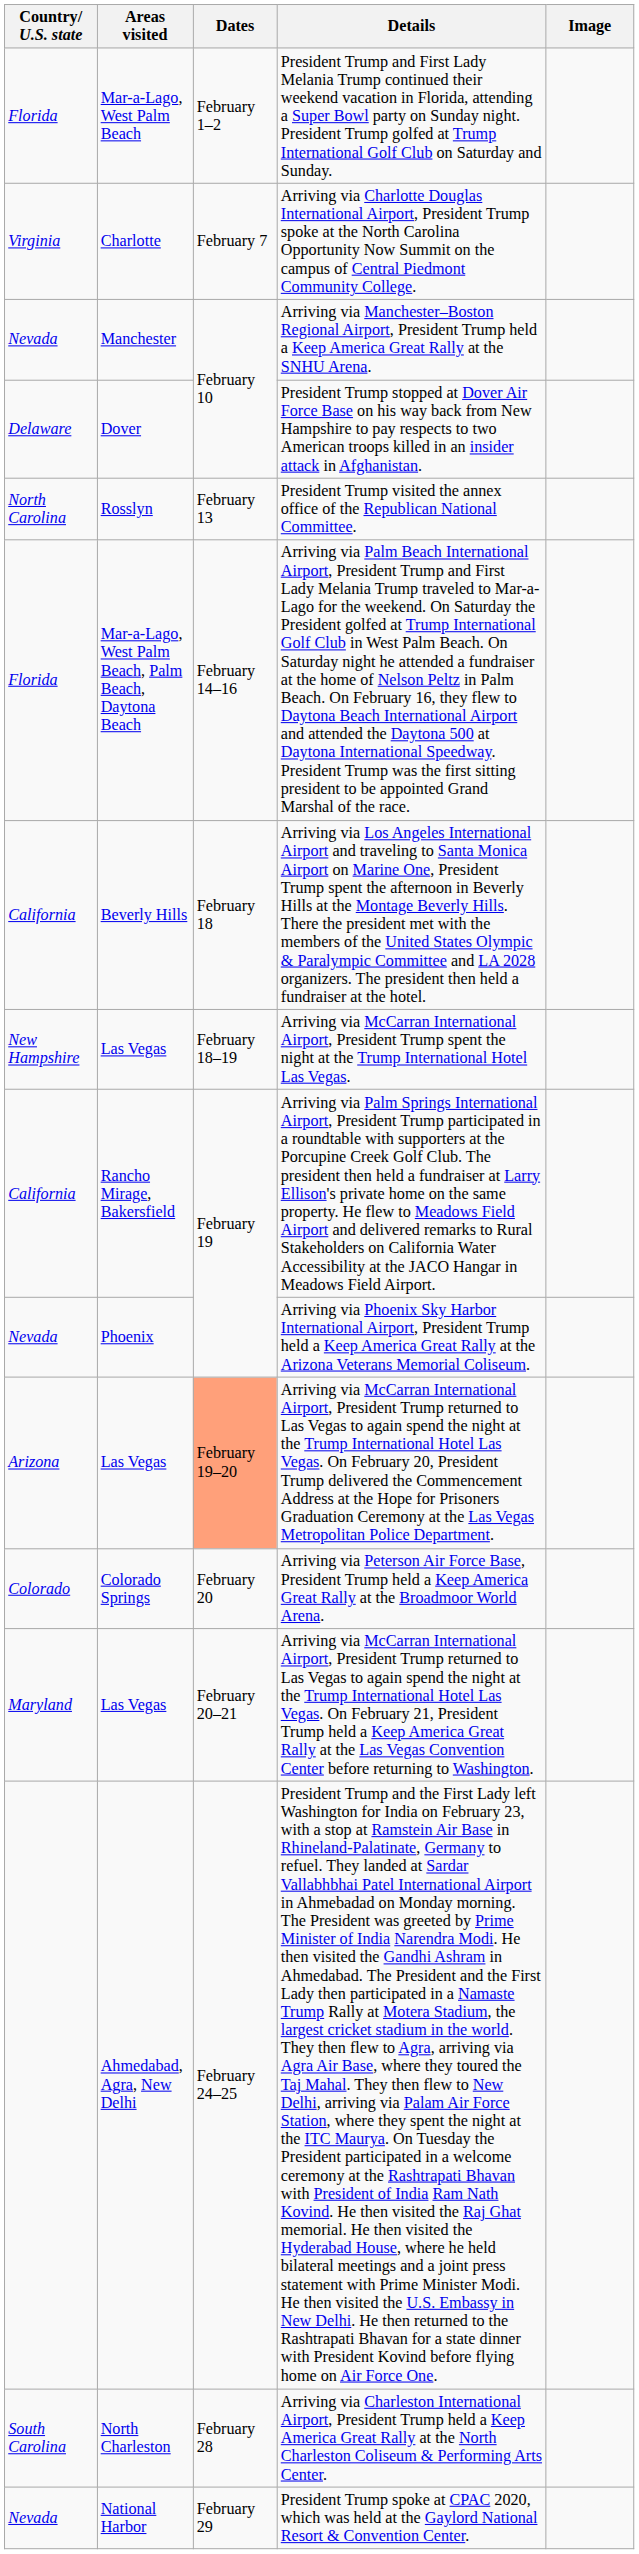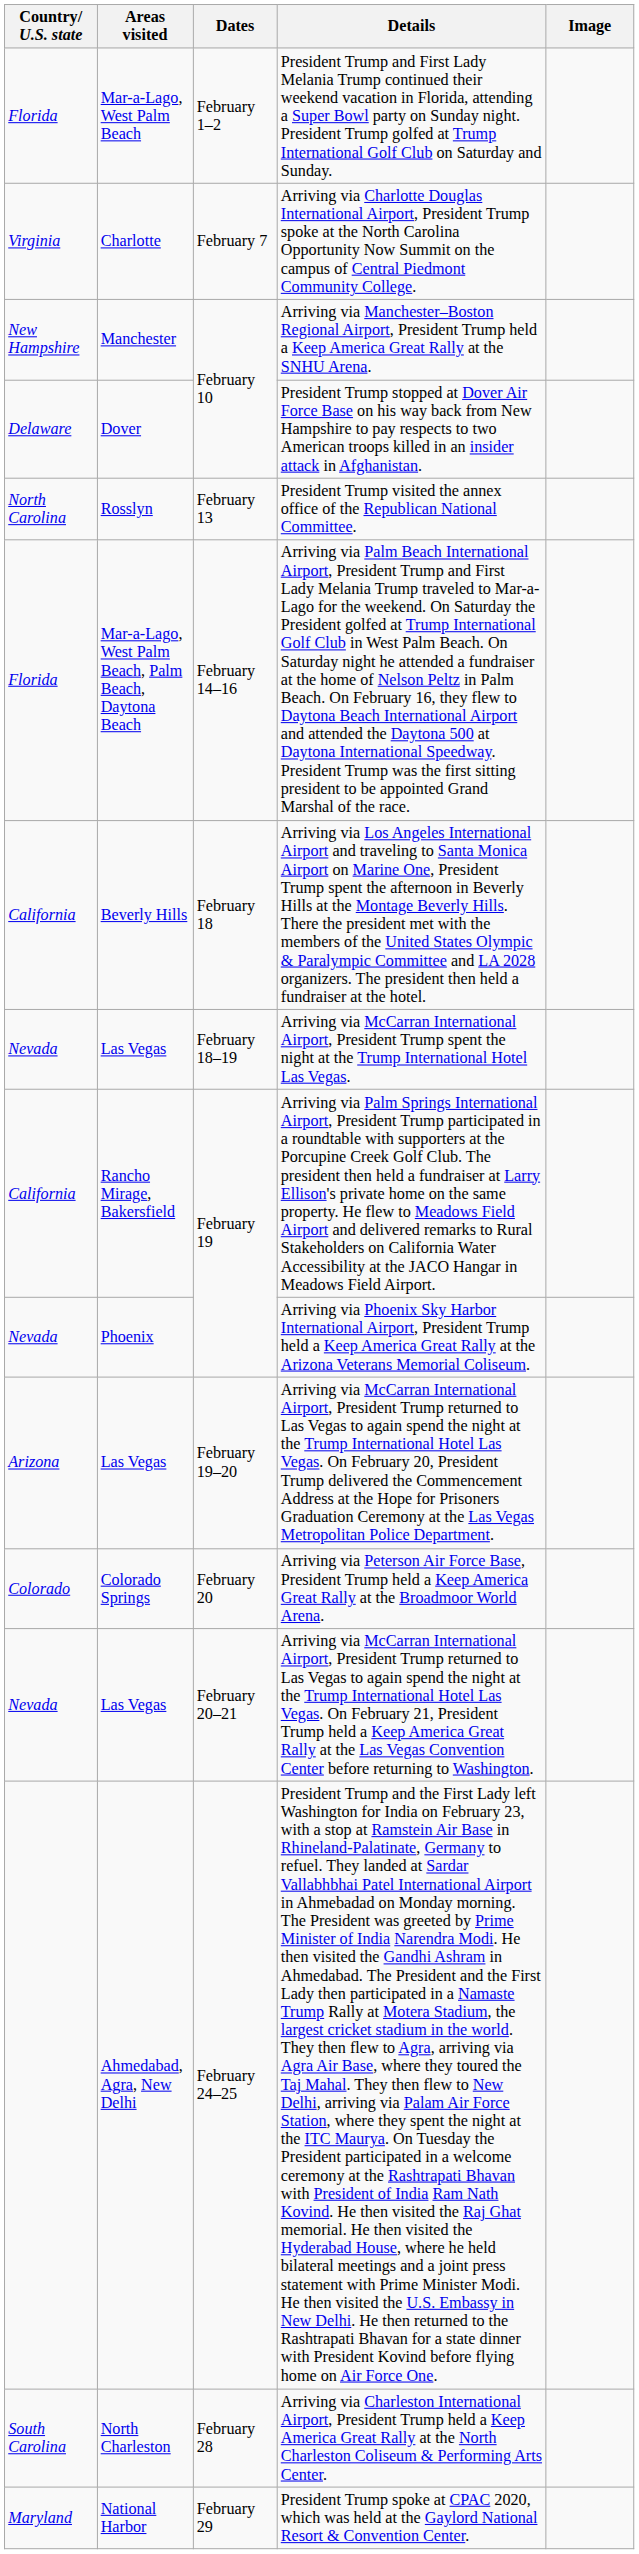(33, 339) Nevada -> (44, 339) New Hampshire
(44, 1049) New Hampshire -> (33, 1049) Nevada
(226, 1462) lightsalmon background -> (226, 1462) no background
(40, 1704) Maryland -> (33, 1704) Nevada
(33, 2518) Nevada -> (40, 2518) Maryland
